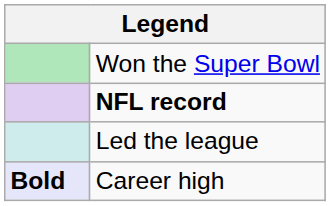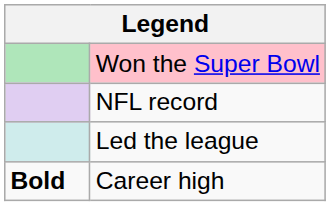(208, 63) no background -> (208, 63) pink background
(161, 102) bold -> (157, 102) normal
(38, 180) lavender background -> (38, 180) no background
